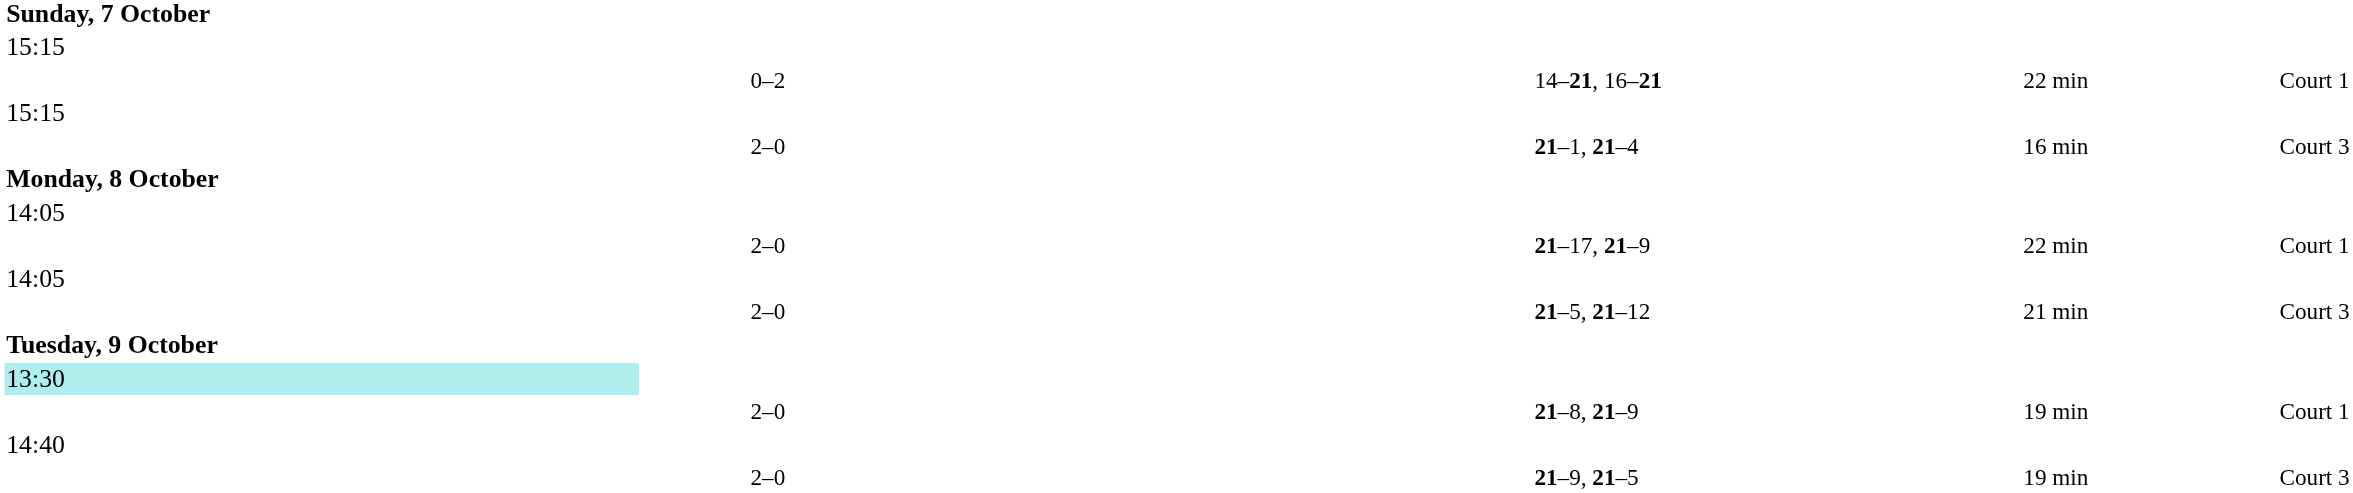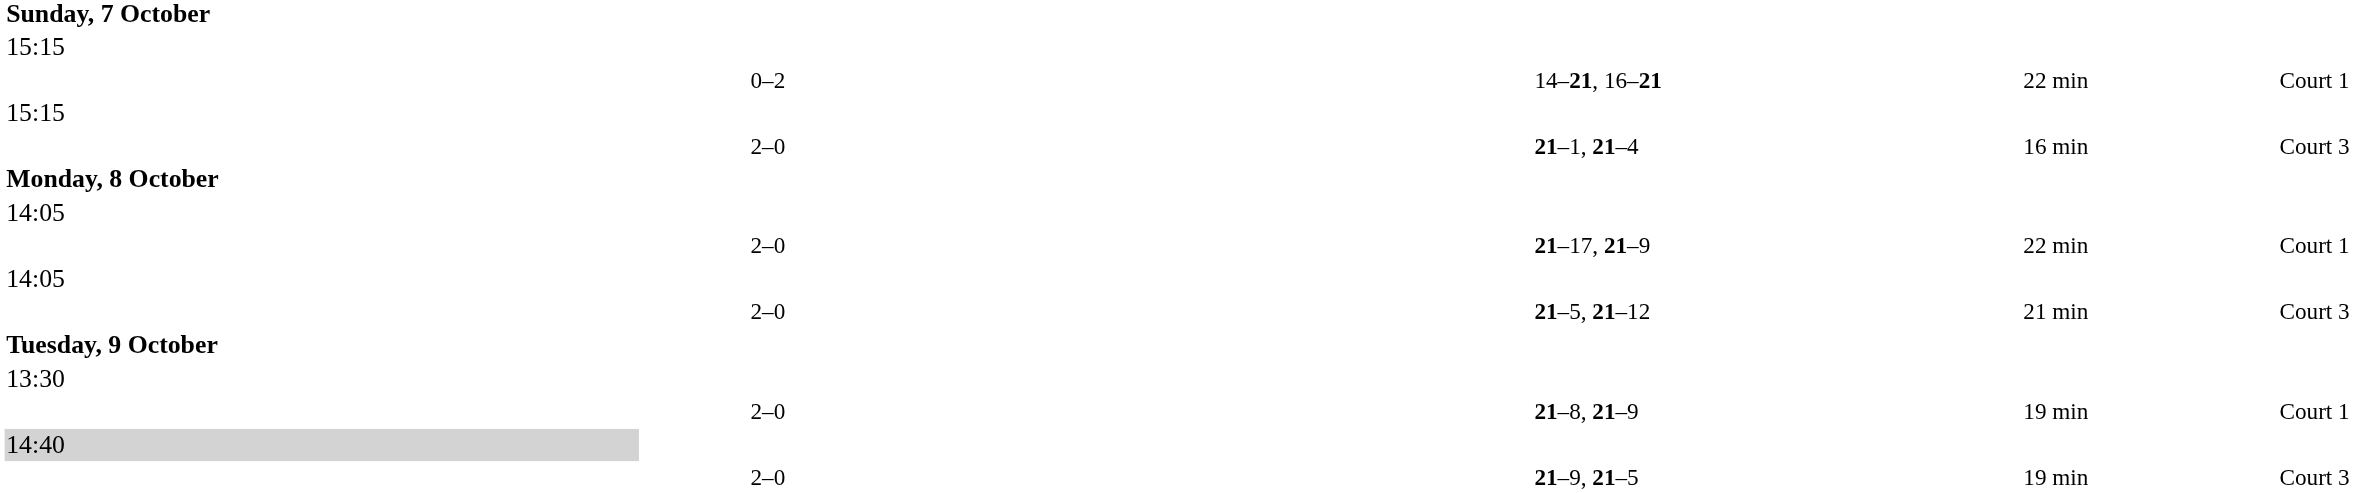(36, 378) paleturquoise background -> (36, 378) no background
(36, 444) no background -> (36, 444) lightgrey background
